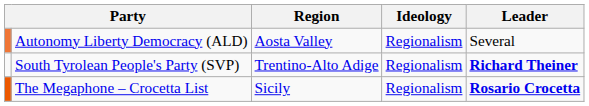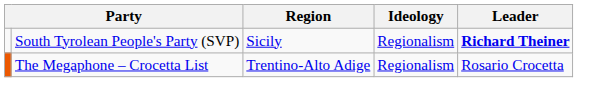- row: (131, 40)
(317, 64) Trentino-Alto Adige -> (264, 40) Sicily
(272, 88) Sicily -> (308, 64) Trentino-Alto Adige
(525, 88) bold -> (512, 64) normal
